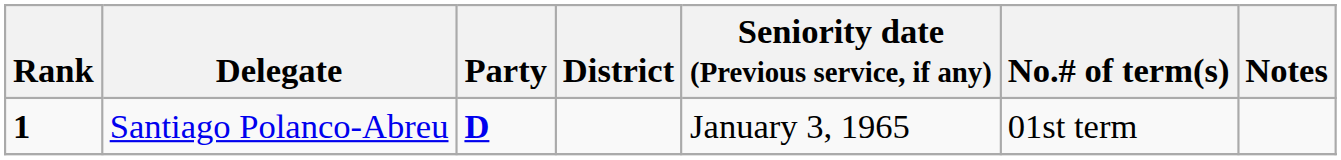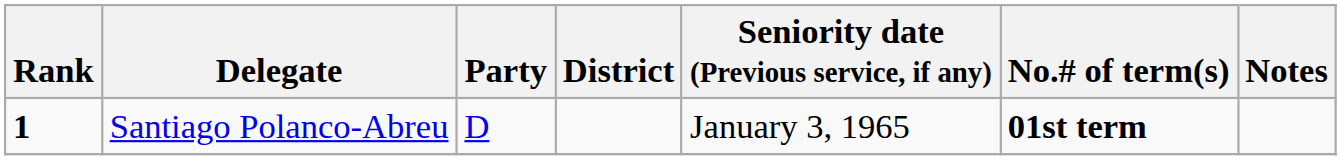(477, 125) bold -> (477, 125) normal
(1073, 125) normal -> (1077, 125) bold
